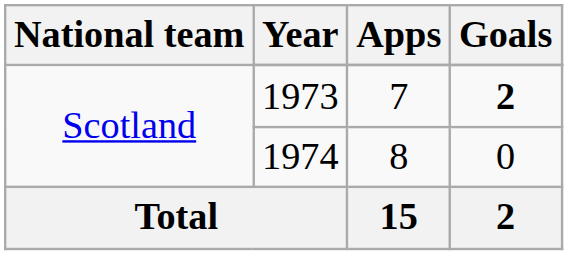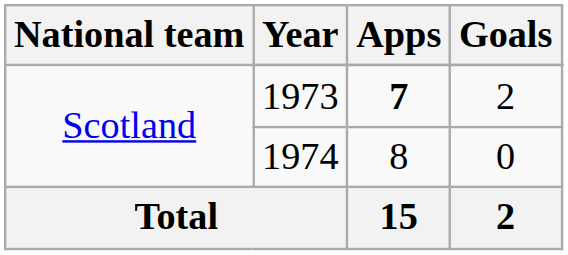(399, 95) normal -> (399, 95) bold
(506, 95) bold -> (506, 95) normal
